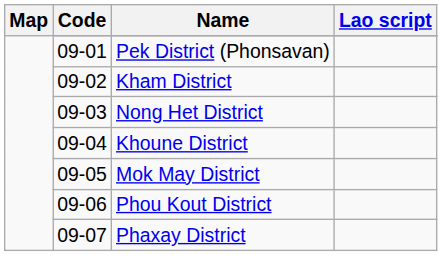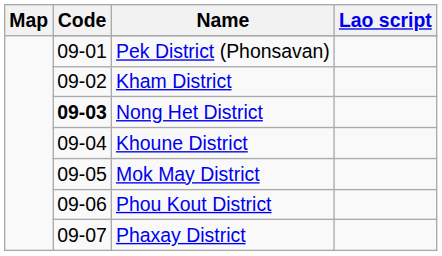(82, 113) normal -> (82, 113) bold
